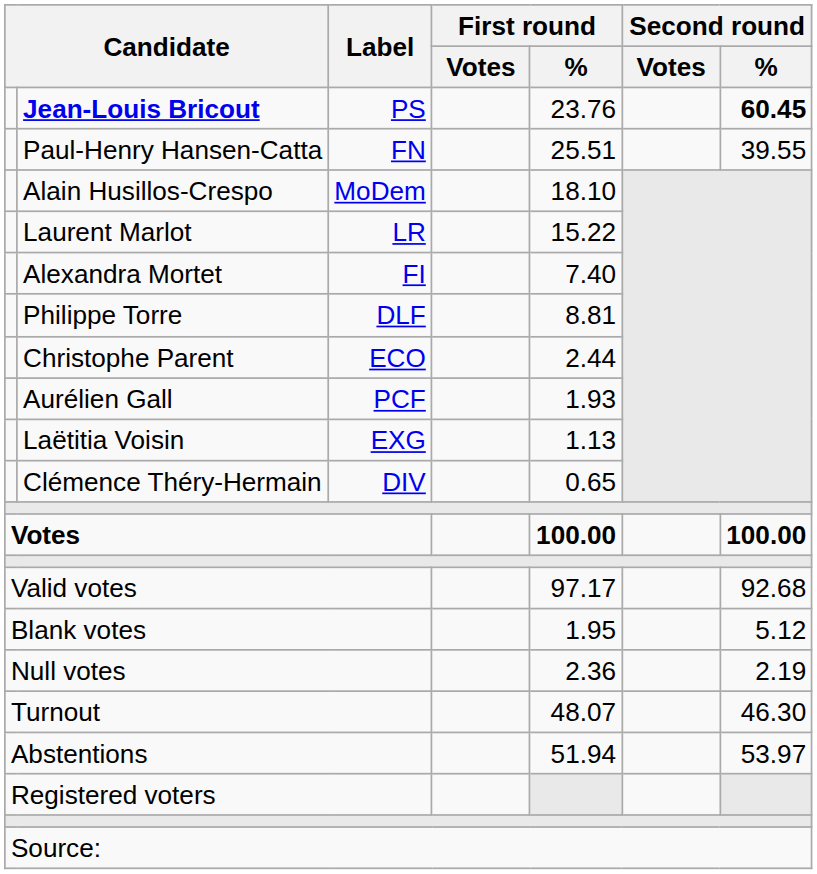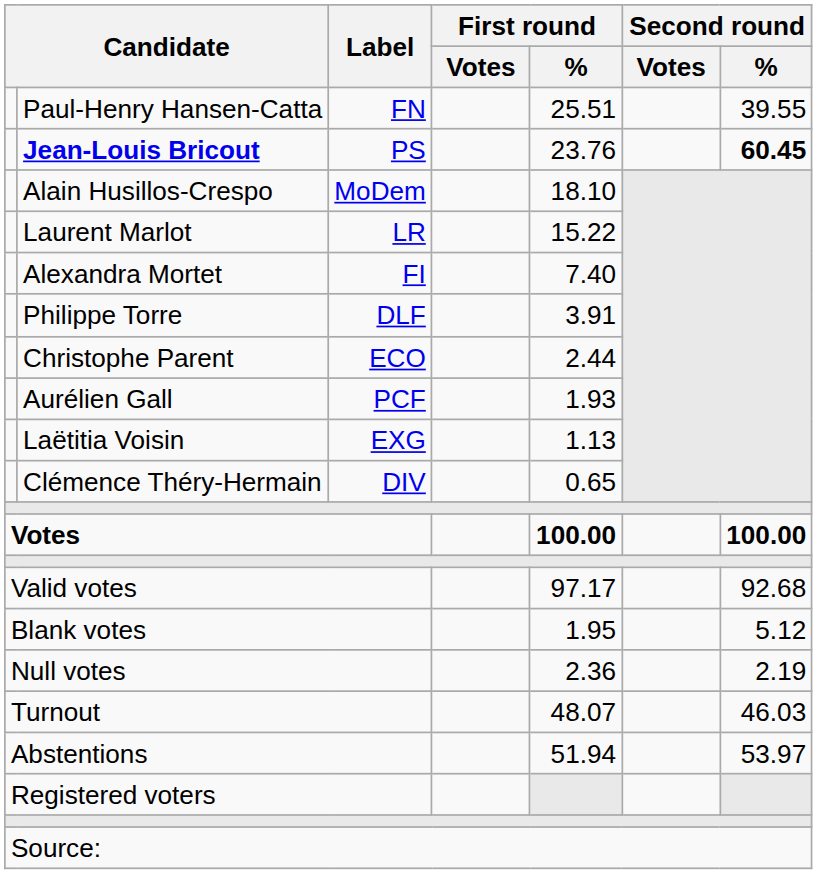rows swapped: (173, 150) <-> (141, 109)
(591, 315) 8.81 -> (591, 315) 3.91
(773, 712) 46.30 -> (773, 712) 46.03
